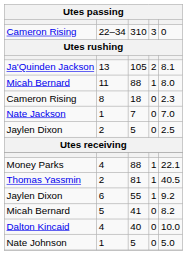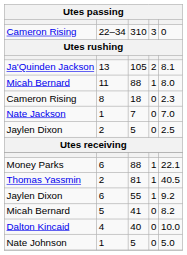(101, 165) 4 -> (101, 165) 6
